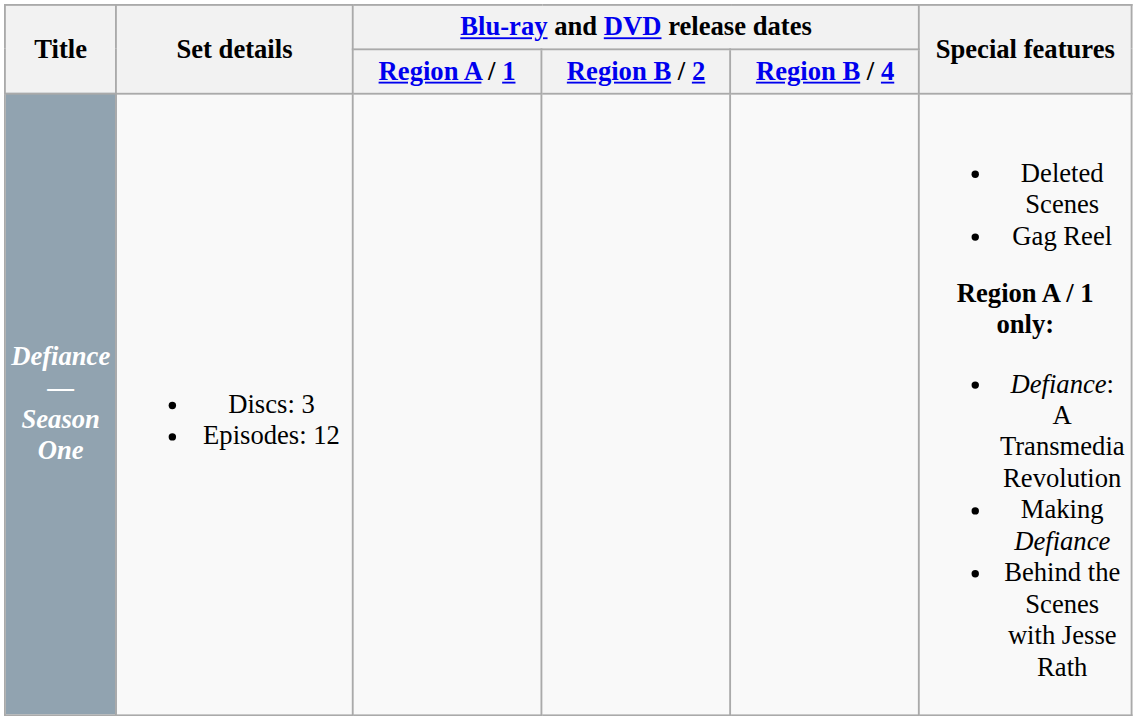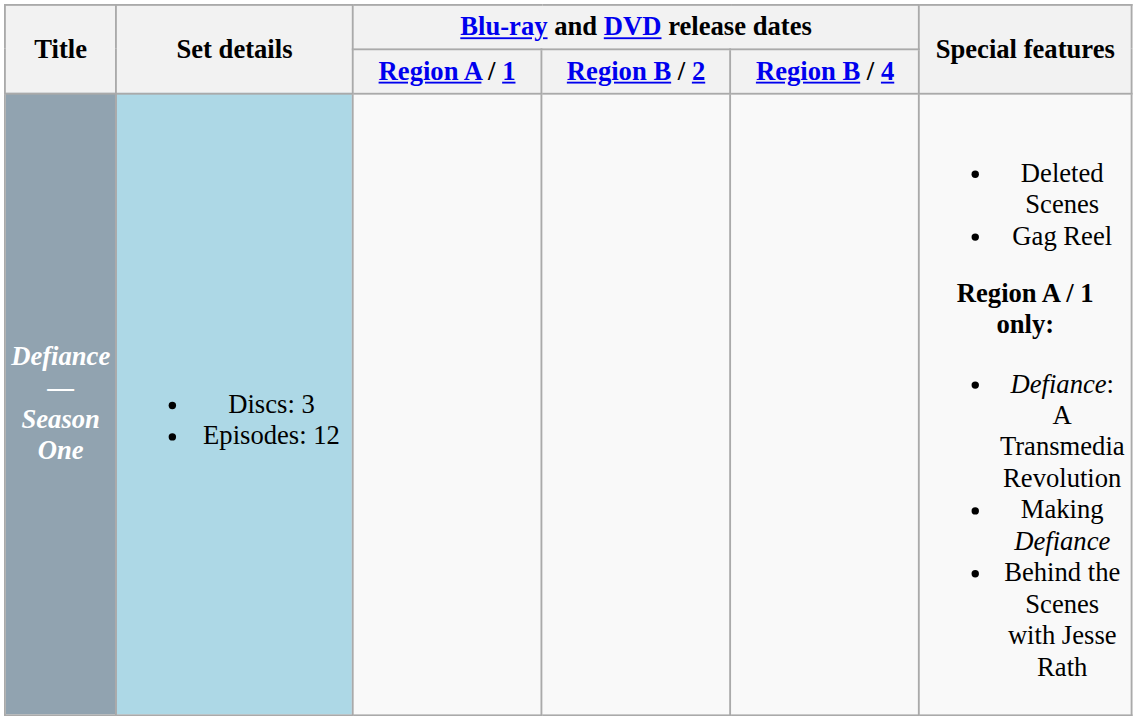(234, 420) no background -> (234, 420) lightblue background
